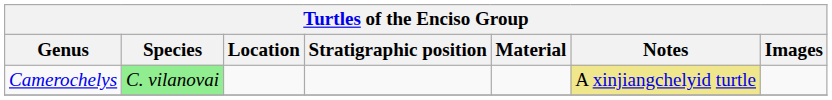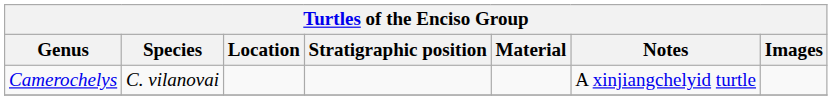(173, 79) lightgreen background -> (173, 79) no background
(666, 79) khaki background -> (666, 79) no background
